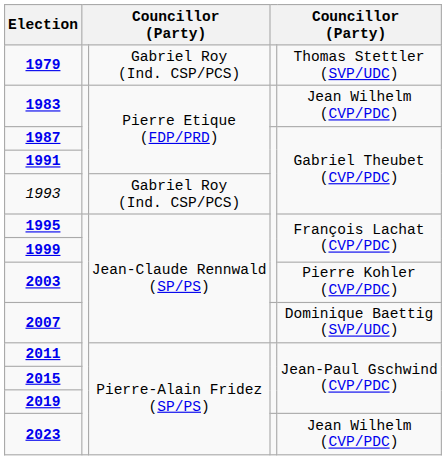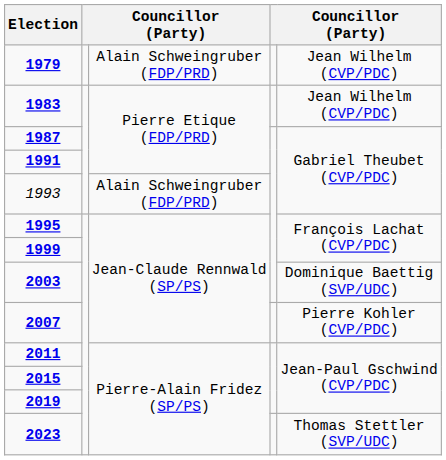(179, 65) Gabriel Roy (Ind. CSP/PCS) -> (179, 65) Alain Schweingruber (FDP/PRD)
(359, 65) Thomas Stettler (SVP/UDC) -> (359, 65) Jean Wilhelm (CVP/PDC)
(179, 194) Gabriel Roy (Ind. CSP/PCS) -> (179, 194) Alain Schweingruber (FDP/PRD)
(359, 282) Pierre Kohler (CVP/PDC) -> (359, 282) Dominique Baettig (SVP/UDC)
(359, 322) Dominique Baettig (SVP/UDC) -> (359, 322) Pierre Kohler (CVP/PDC)
(359, 434) Jean Wilhelm (CVP/PDC) -> (359, 434) Thomas Stettler (SVP/UDC)
